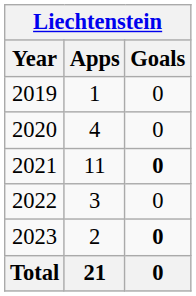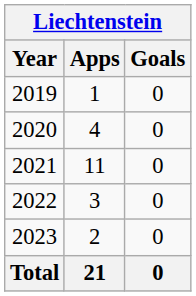(158, 165) bold -> (158, 165) normal
(158, 237) bold -> (158, 237) normal
